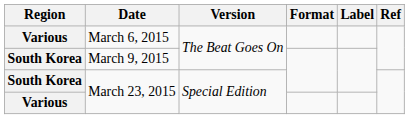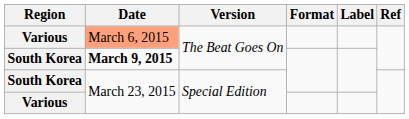(129, 37) no background -> (129, 37) lightsalmon background
(129, 59) normal -> (130, 59) bold
